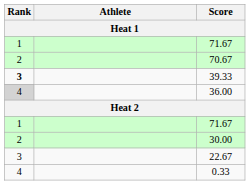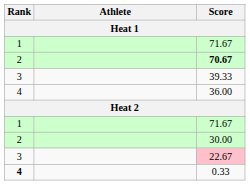(221, 60) normal -> (221, 60) bold
(19, 76) bold -> (19, 76) normal
(19, 92) lightgrey background -> (19, 92) no background
(221, 156) no background -> (221, 156) pink background
(19, 172) normal -> (19, 172) bold
